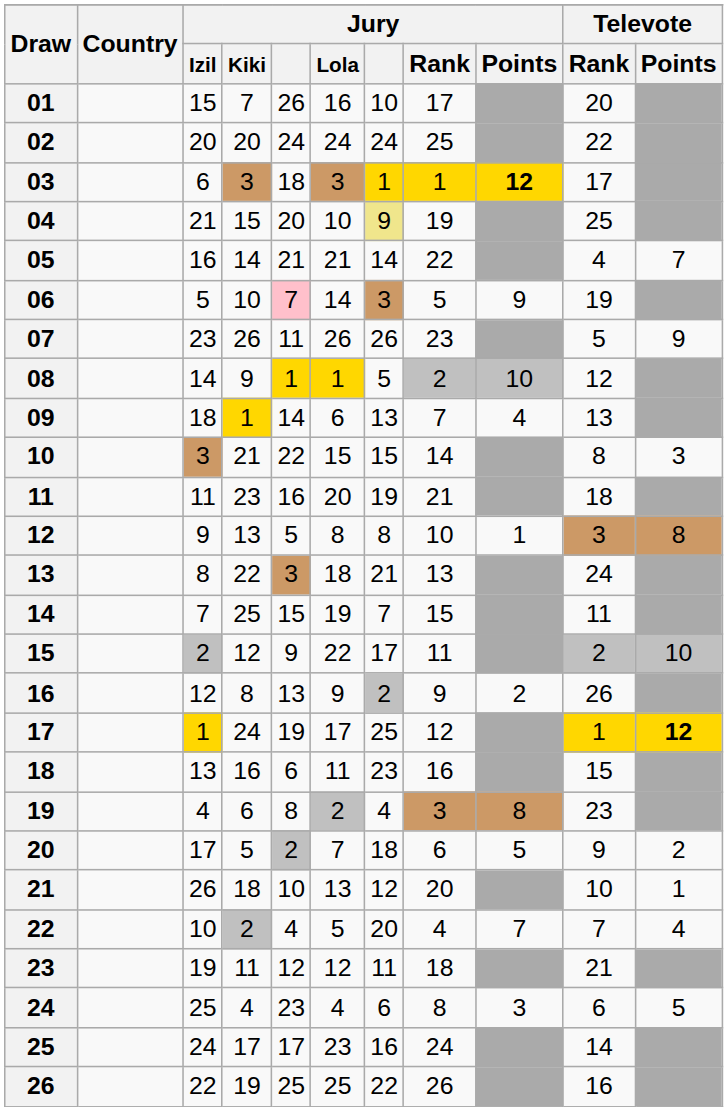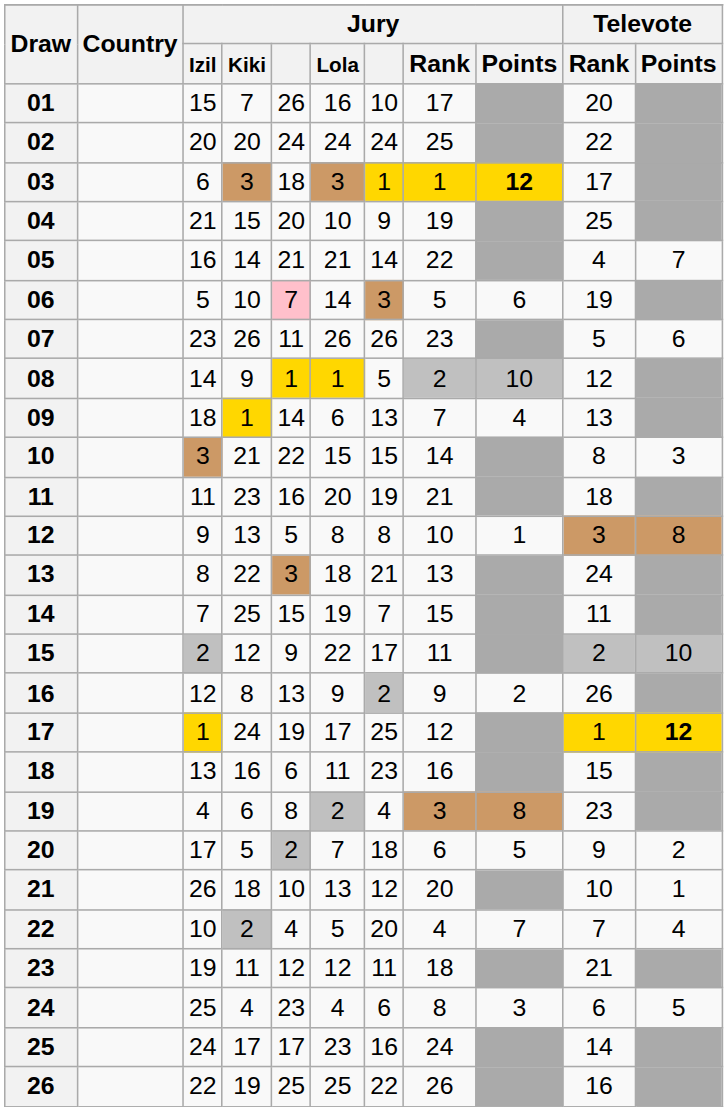(384, 220) khaki background -> (384, 220) no background
(519, 299) 9 -> (519, 299) 6
(679, 338) 9 -> (679, 338) 6
